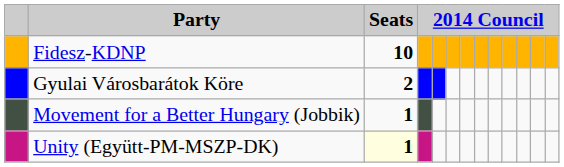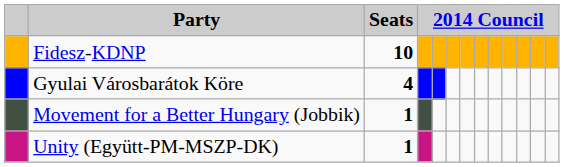(408, 83) 2 -> (408, 83) 4
(408, 146) lightyellow background -> (408, 146) no background
